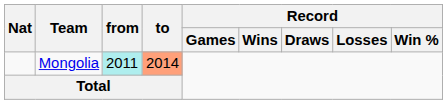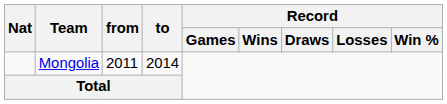(122, 63) paleturquoise background -> (122, 63) no background
(162, 63) lightsalmon background -> (162, 63) no background
